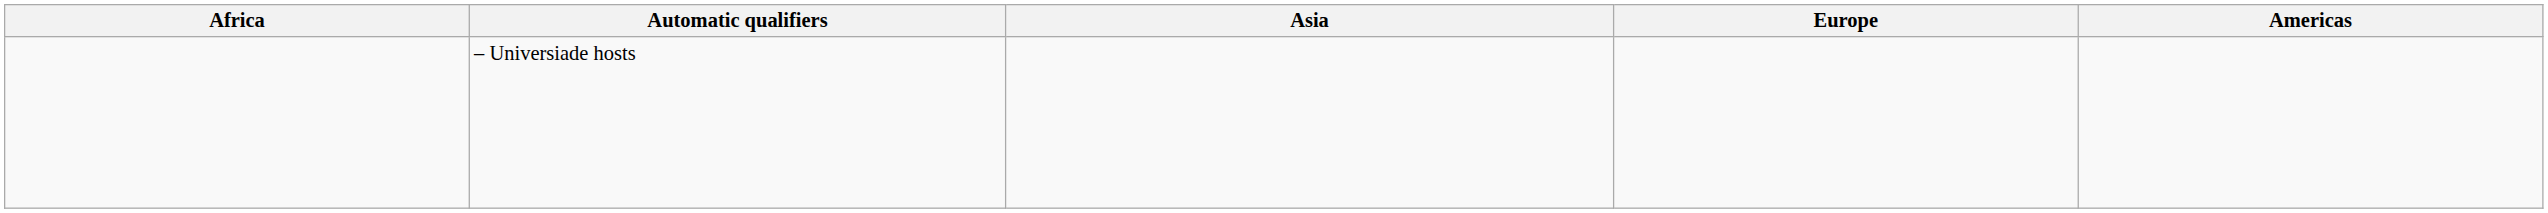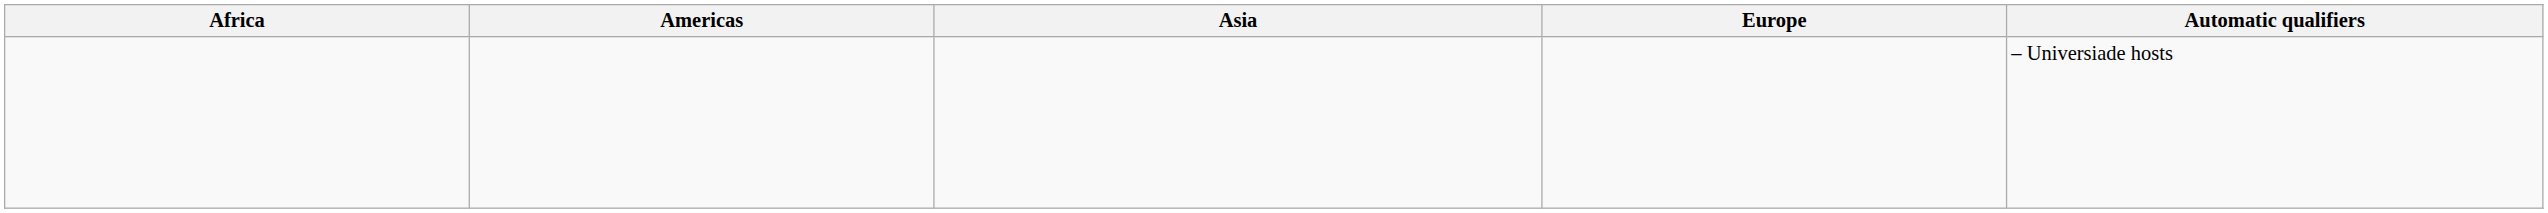columns swapped: (2310, 20) <-> (737, 20)
